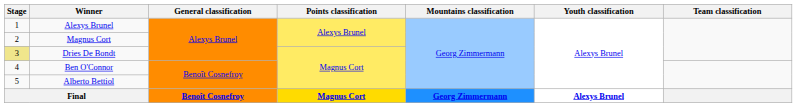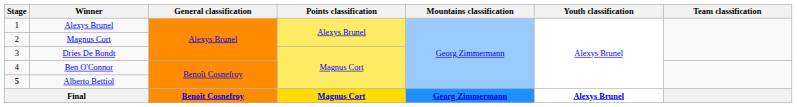(17, 54) khaki background -> (17, 54) no background
(17, 82) normal -> (17, 82) bold
